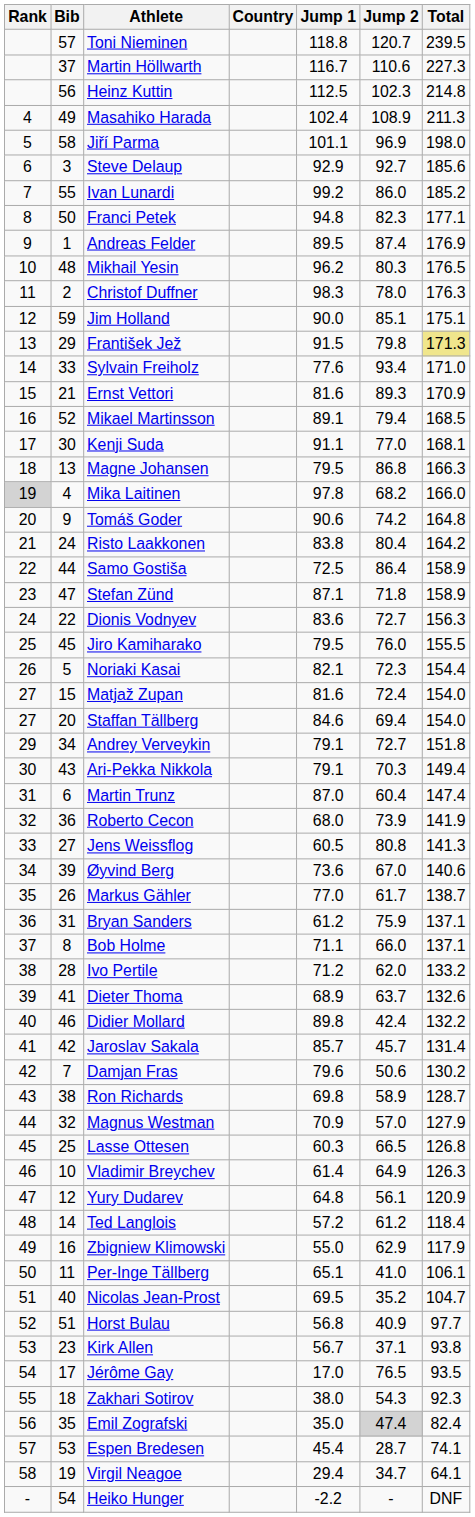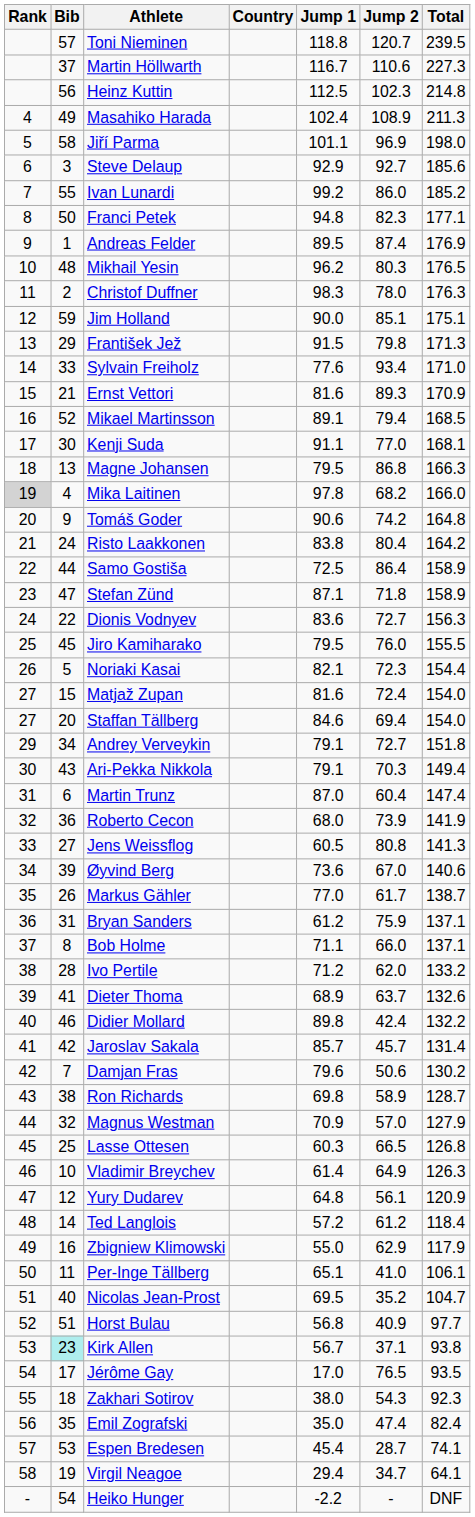(446, 343) khaki background -> (446, 343) no background
(67, 1348) no background -> (67, 1348) paleturquoise background
(391, 1423) lightgrey background -> (391, 1423) no background
